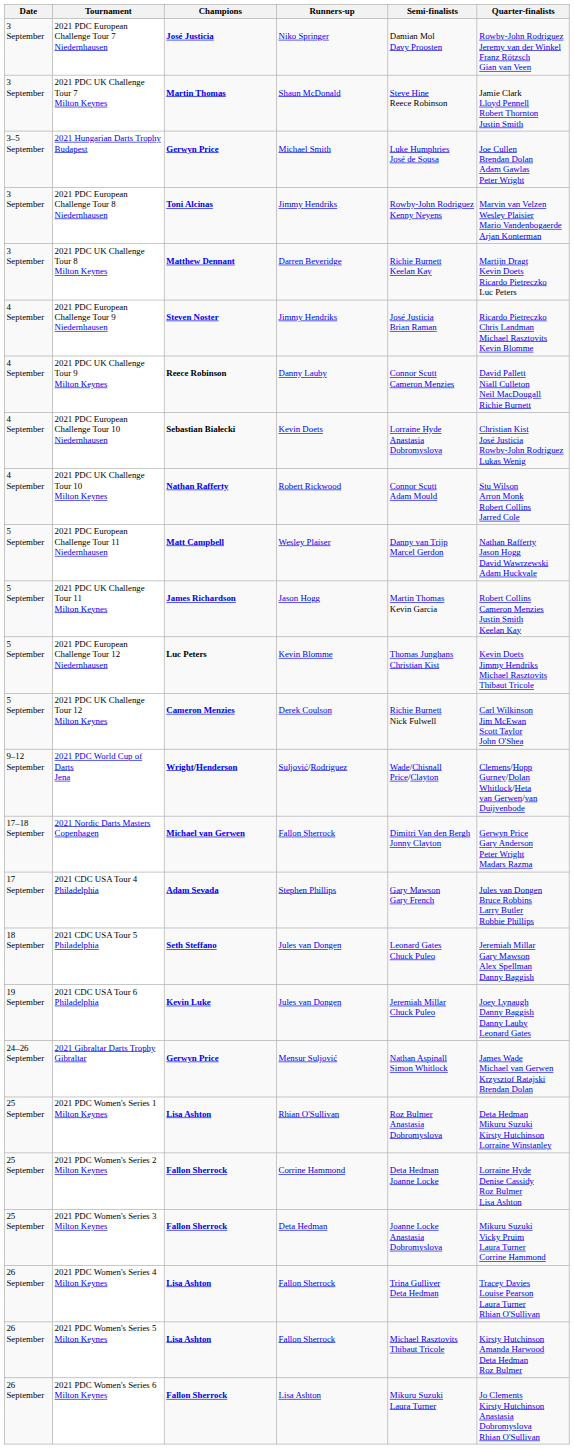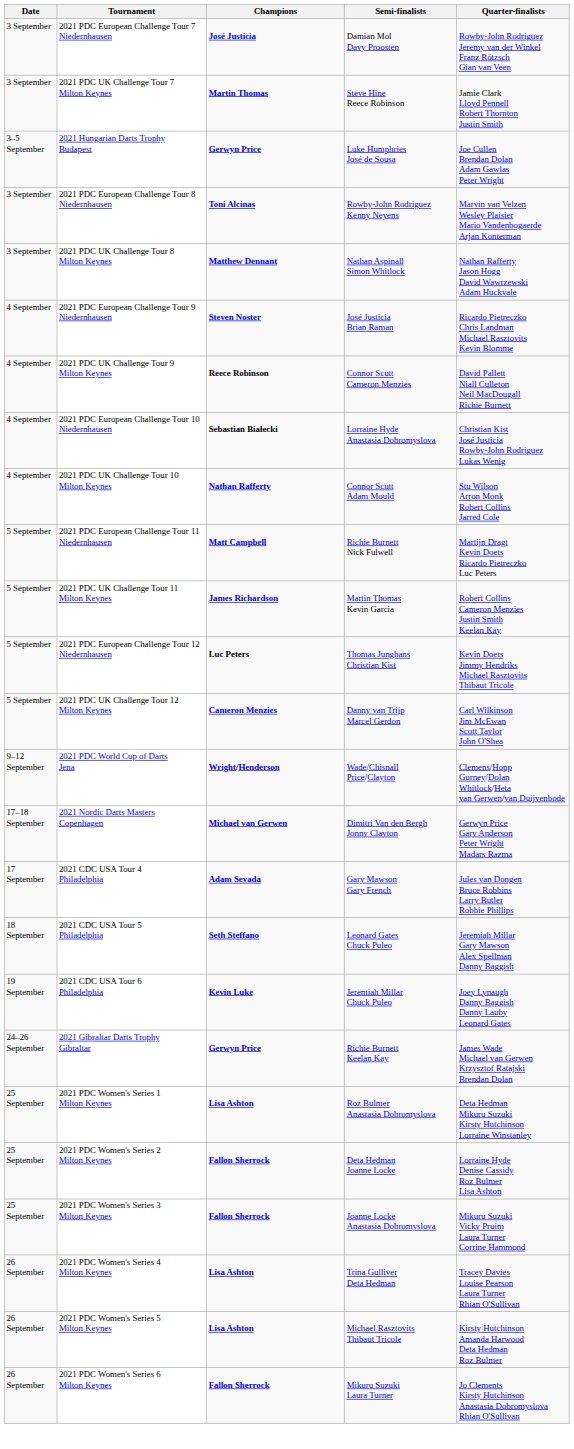- column: (332, 11)
(416, 266) Richie Burnett Keelan Kay -> (376, 266) Nathan Aspinall Simon Whitlock
(513, 276) Martijn Dragt Kevin Doets Ricardo Pietreczko Luc Peters -> (493, 276) Nathan Rafferty Jason Hogg David Wawrzewski Adam Huckvale
(419, 547) Danny van Trijp Marcel Gerdon -> (373, 547) Richie Burnett Nick Fulwell
(514, 557) Nathan Rafferty Jason Hogg David Wawrzewski Adam Huckvale -> (493, 557) Martijn Dragt Kevin Doets Ricardo Pietreczko Luc Peters
(416, 715) Richie Burnett Nick Fulwell -> (376, 715) Danny van Trijp Marcel Gerdon
(419, 1063) Nathan Aspinall Simon Whitlock -> (373, 1052) Richie Burnett Keelan Kay
